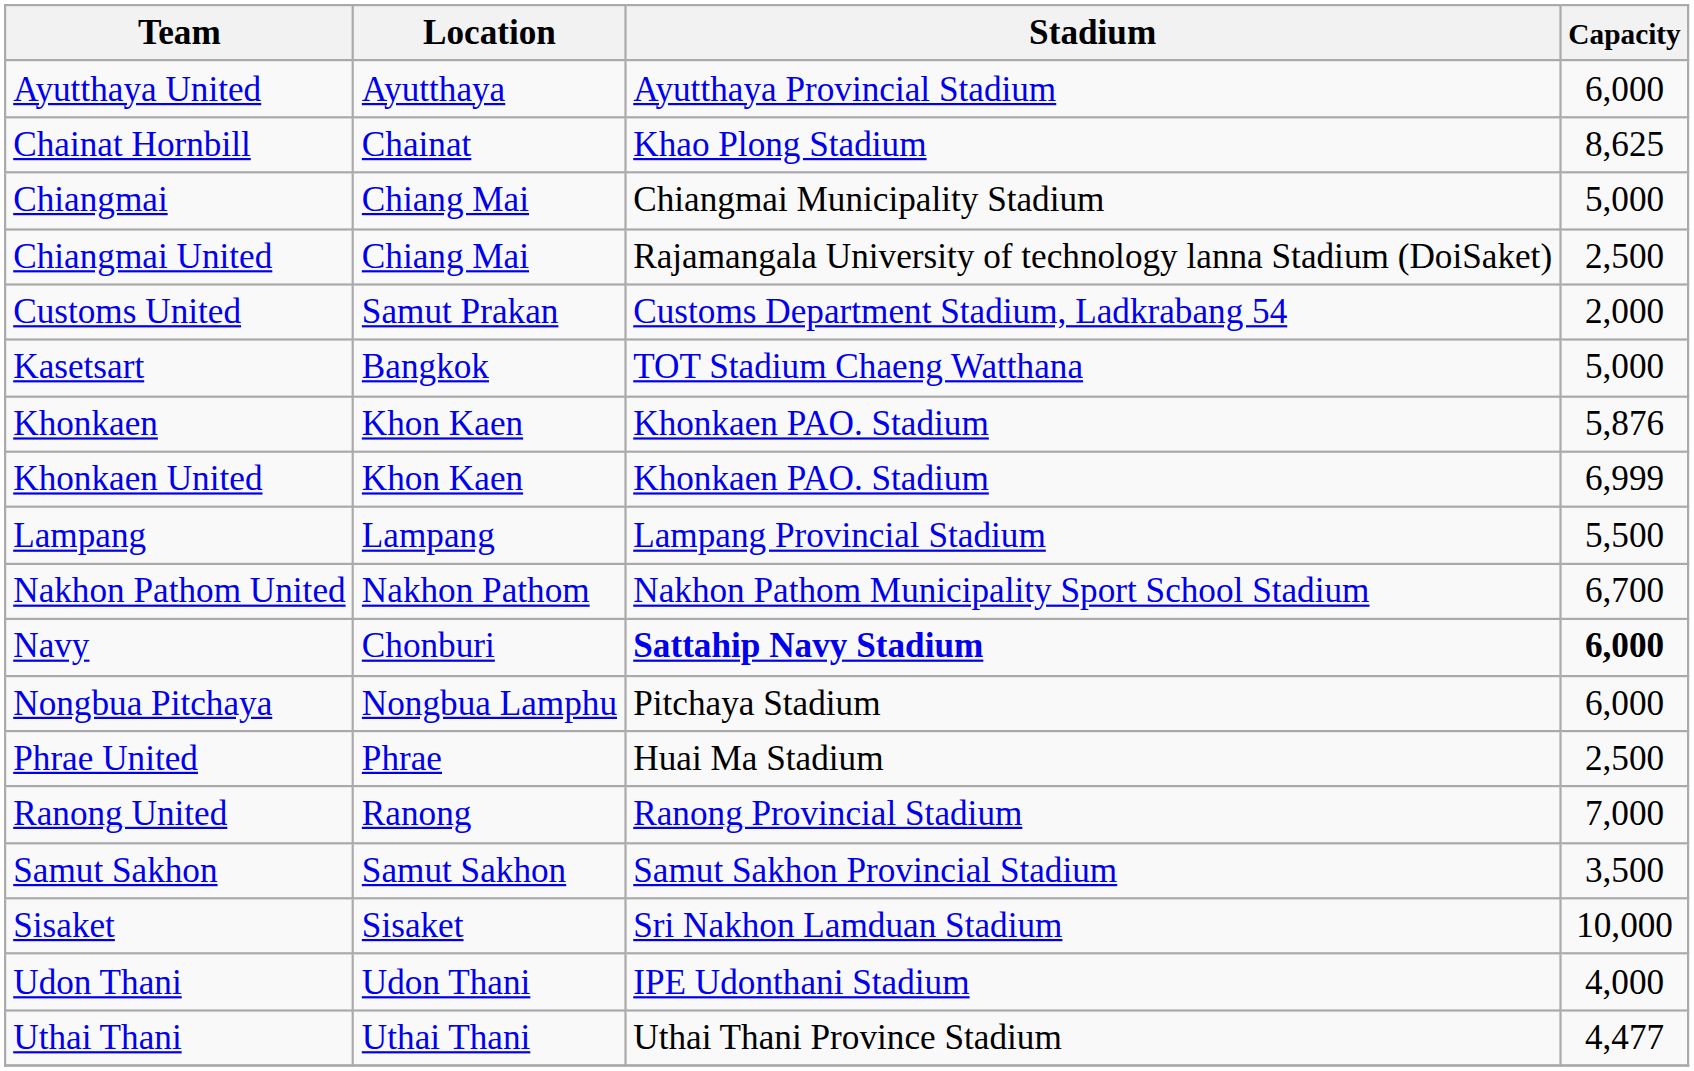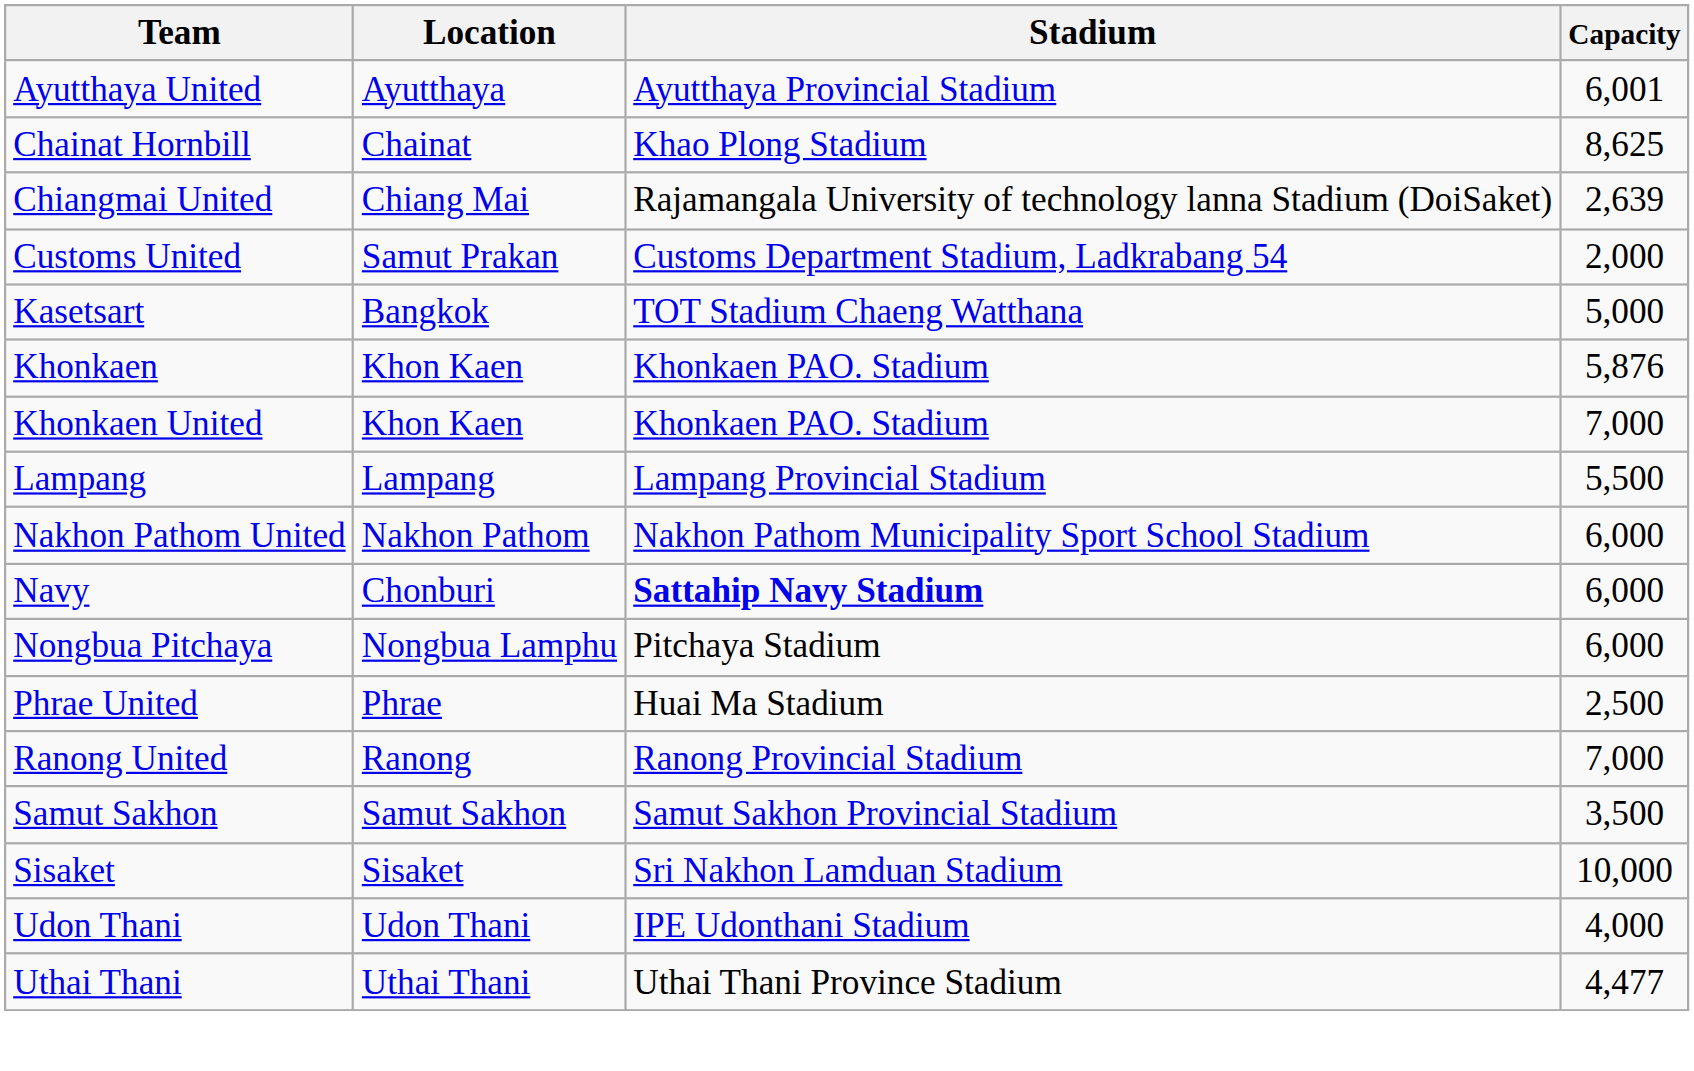(1625, 88) 6,000 -> (1625, 88) 6,001
- row: (90, 199)
(1625, 255) 2,500 -> (1625, 199) 2,639
(1625, 479) 6,999 -> (1625, 423) 7,000
(1625, 590) 6,700 -> (1625, 534) 6,000
(1625, 646) bold -> (1625, 590) normal
